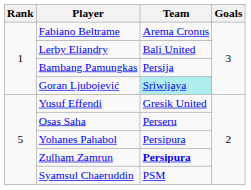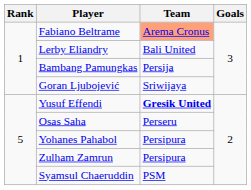(176, 31) no background -> (176, 31) lightsalmon background
(164, 85) paleturquoise background -> (164, 85) no background
(175, 103) normal -> (177, 103) bold
(167, 157) bold -> (164, 157) normal
